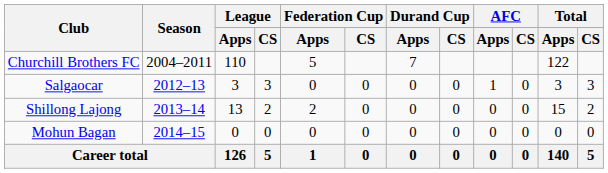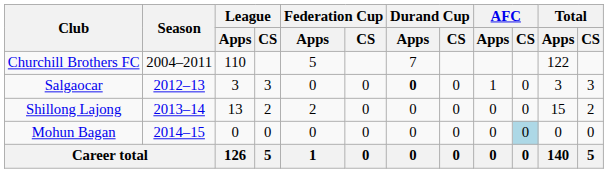(413, 86) normal -> (413, 86) bold
(526, 132) no background -> (526, 132) lightblue background
